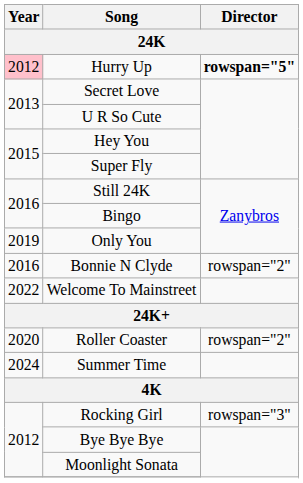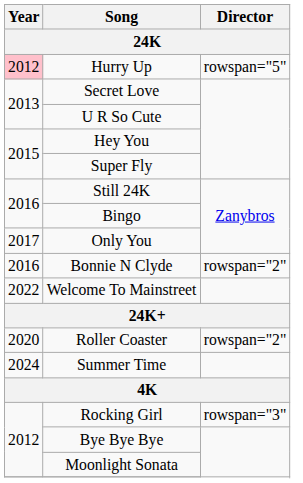(249, 66) bold -> (245, 66) normal
(24, 240) 2019 -> (24, 240) 2017
